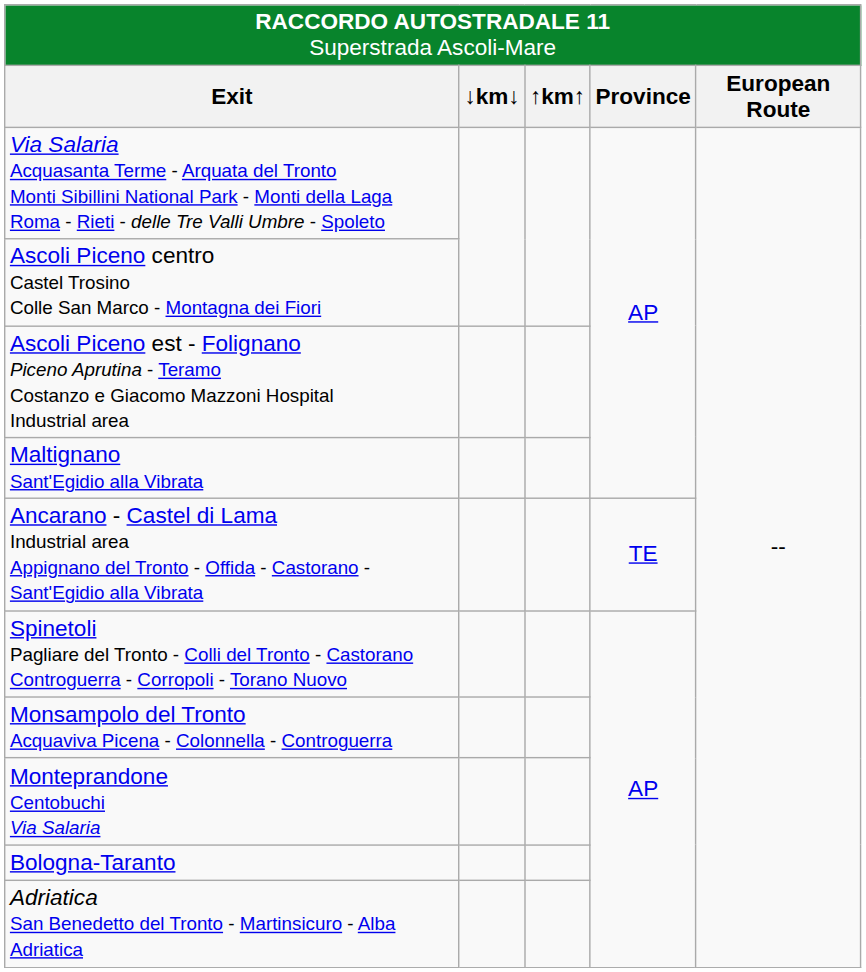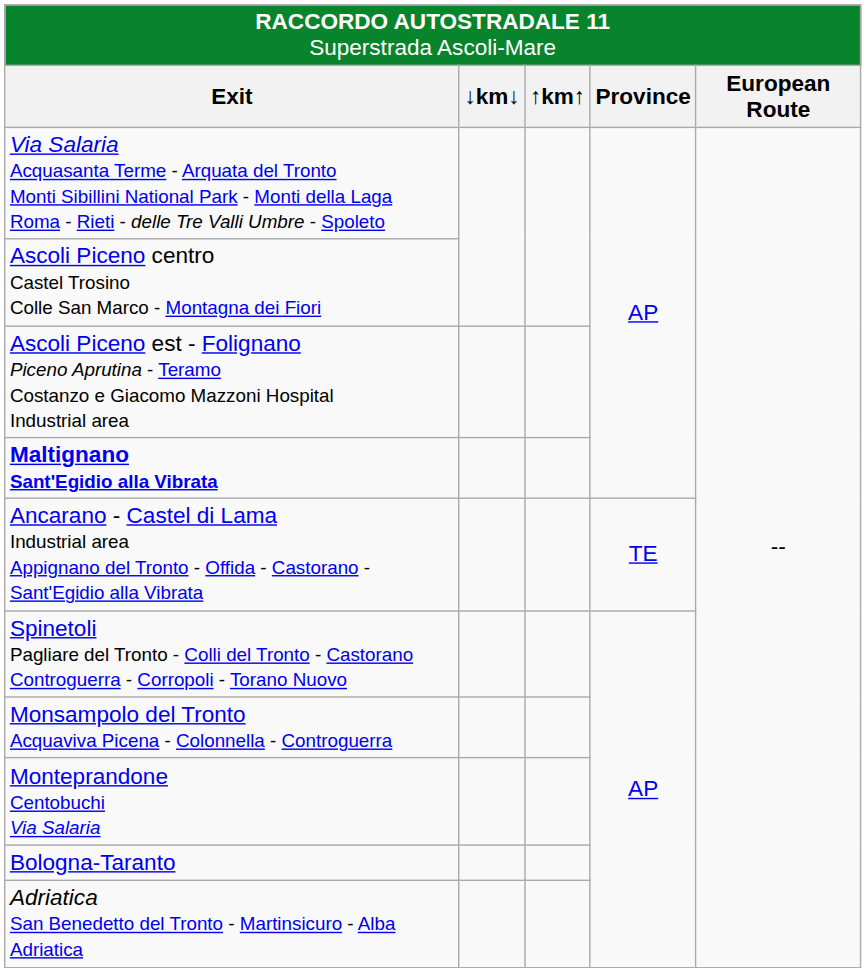(107, 467) normal -> (114, 467) bold
